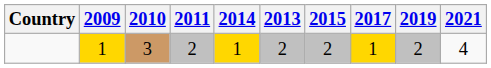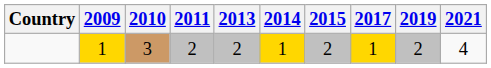columns swapped: (282, 19) <-> (237, 19)
